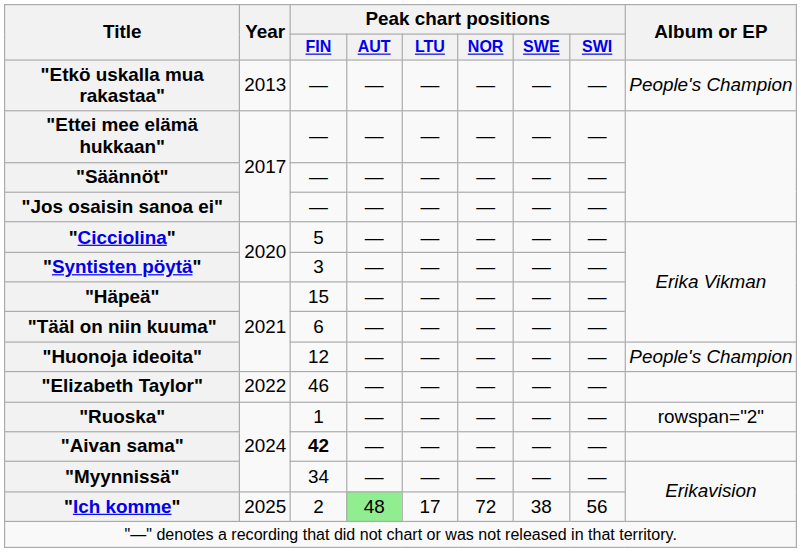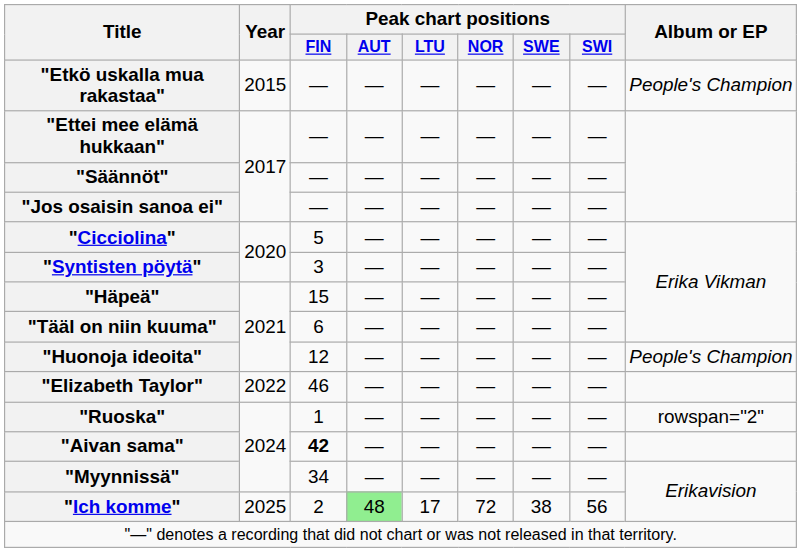(265, 85) 2013 -> (265, 85) 2015
